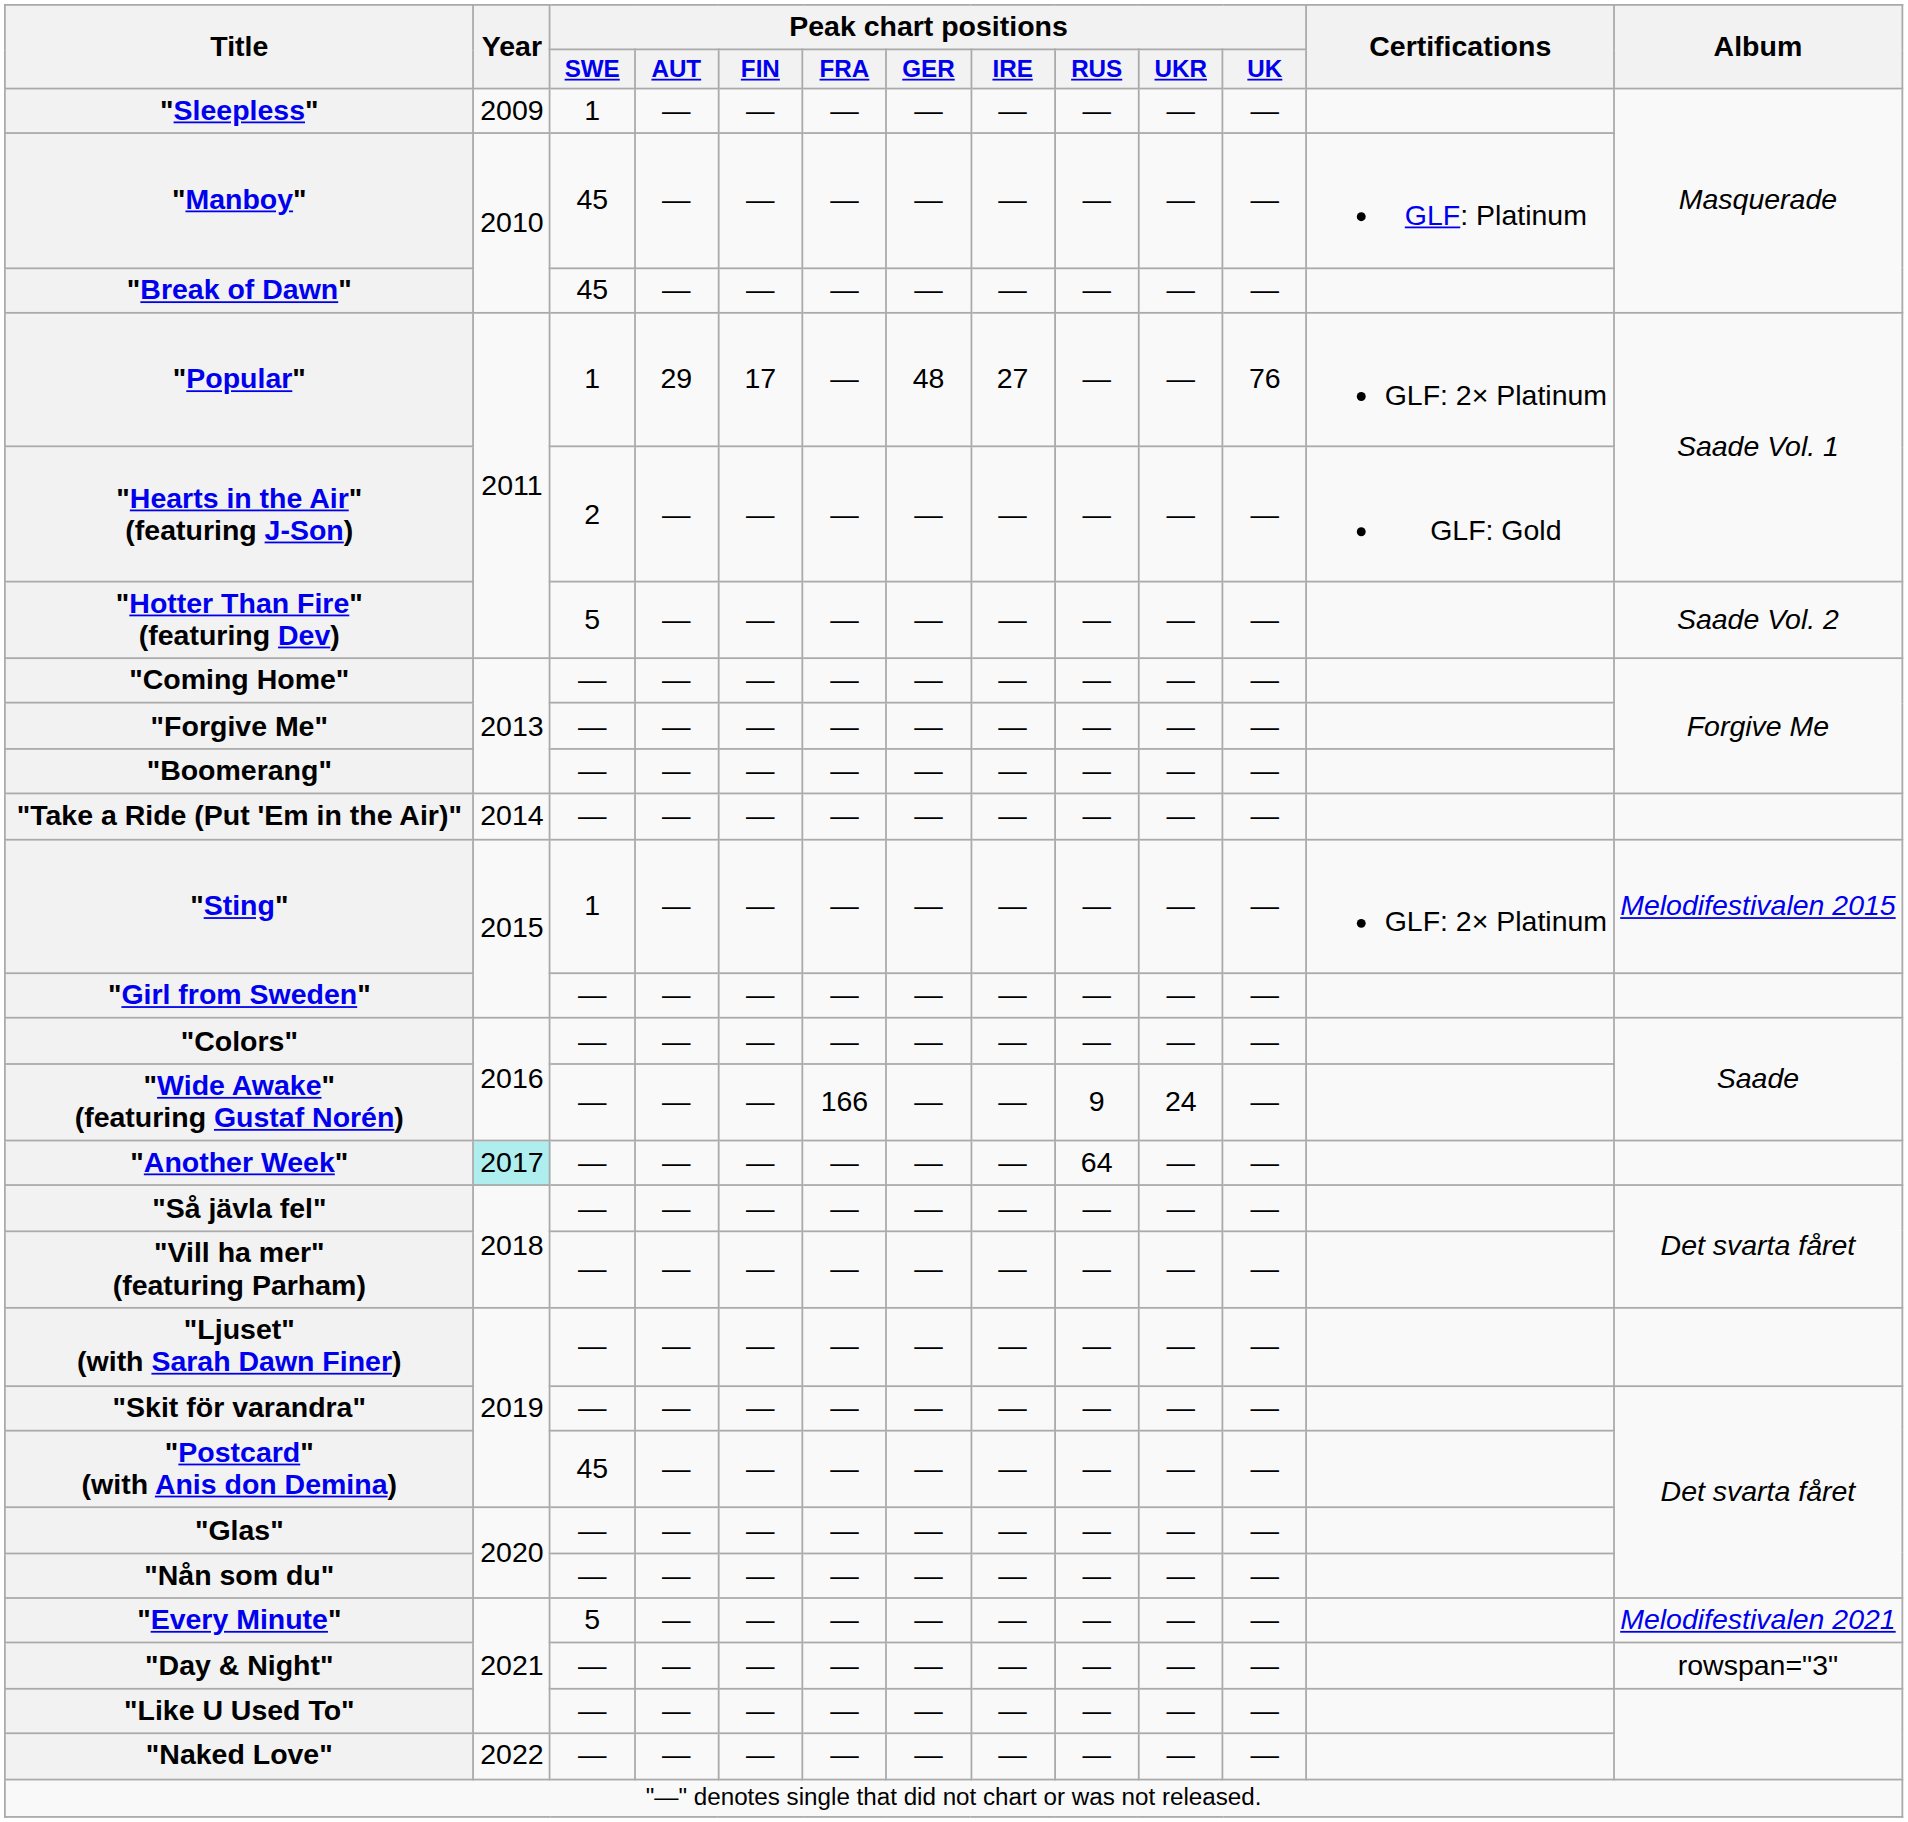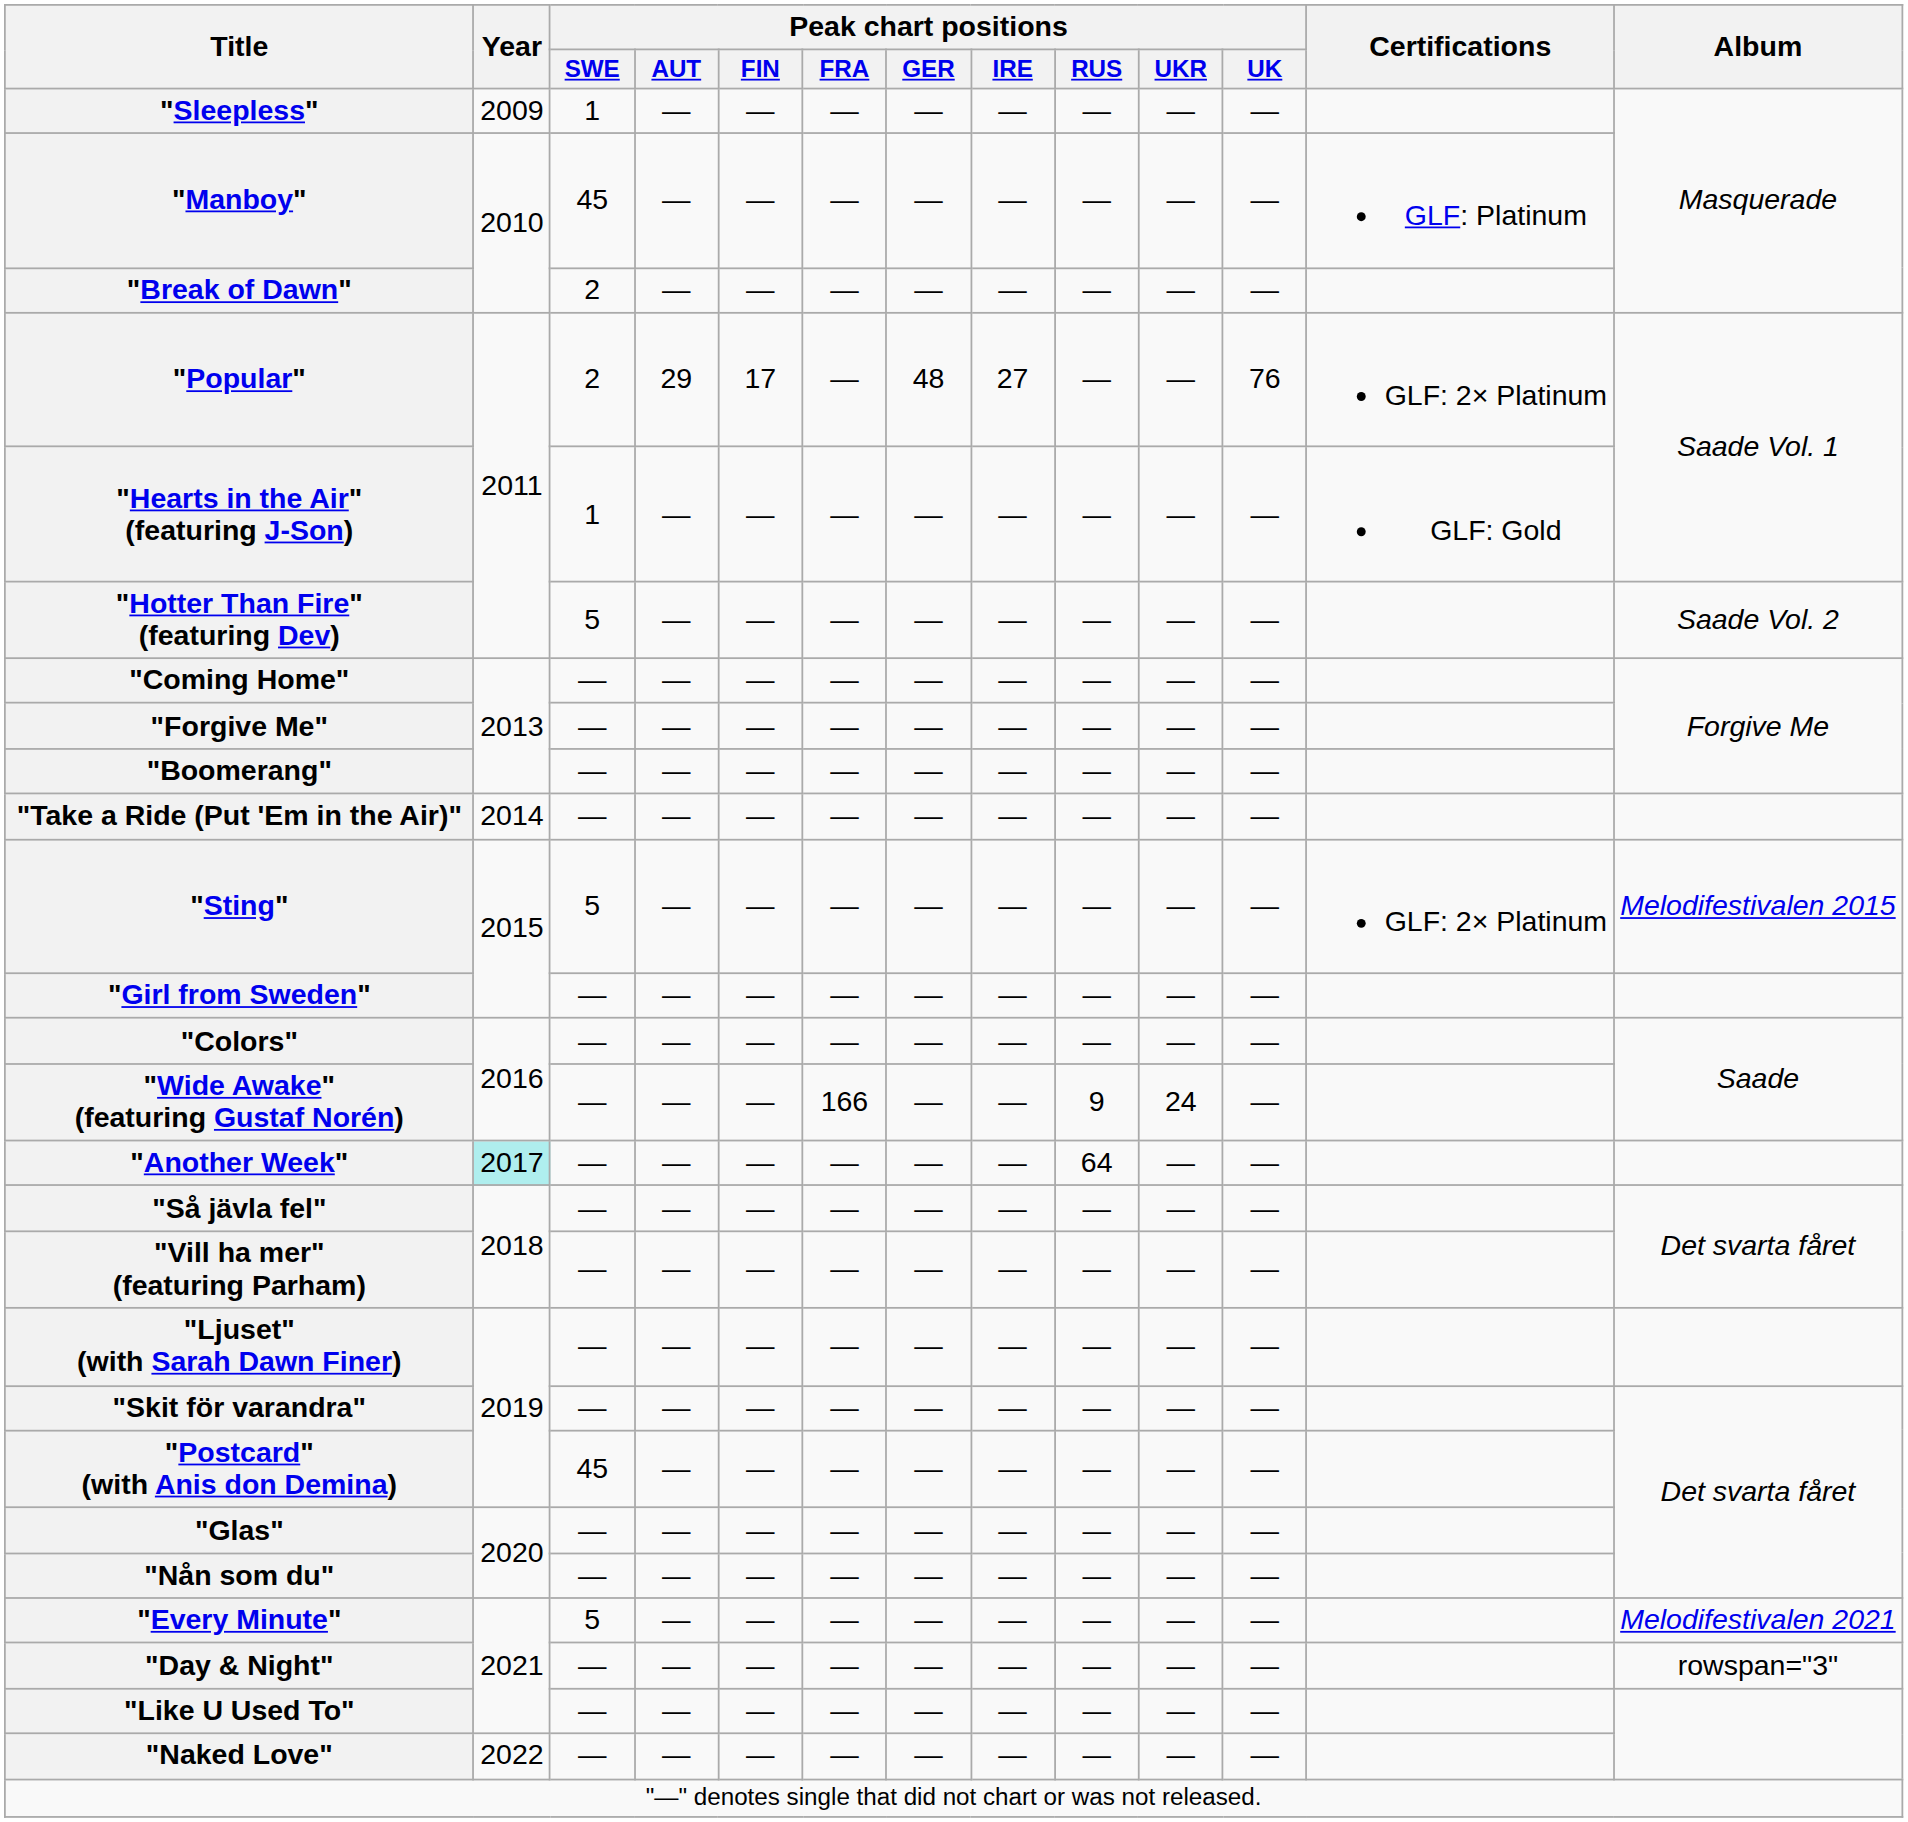(592, 289) 45 -> (592, 289) 2
(592, 379) 1 -> (592, 379) 2
(592, 513) 2 -> (592, 513) 1
(592, 905) 1 -> (592, 905) 5
